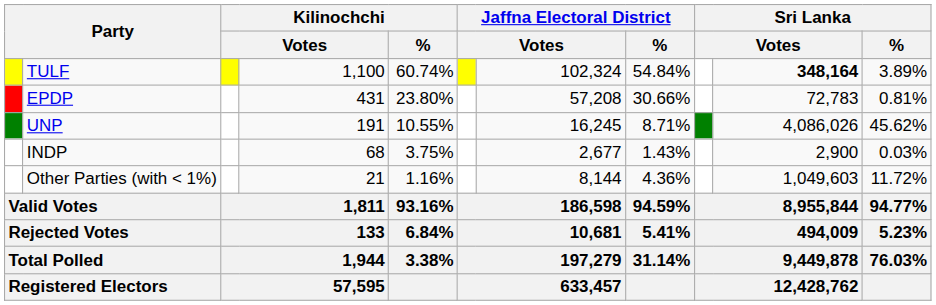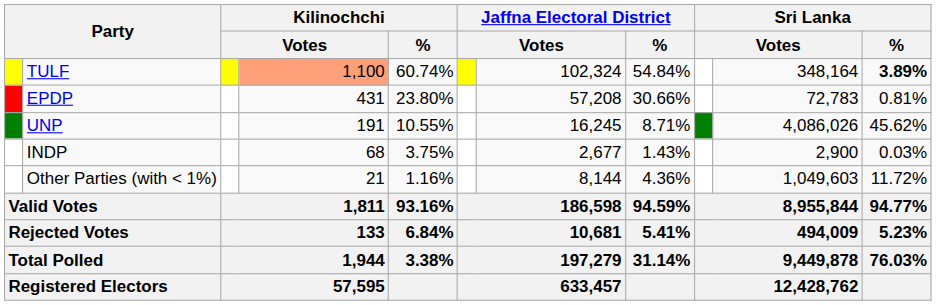(364, 71) no background -> (364, 71) lightsalmon background
(828, 71) bold -> (828, 71) normal
(903, 71) normal -> (903, 71) bold
